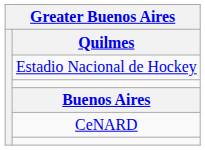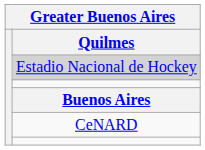(106, 67) no background -> (106, 67) lightgrey background
